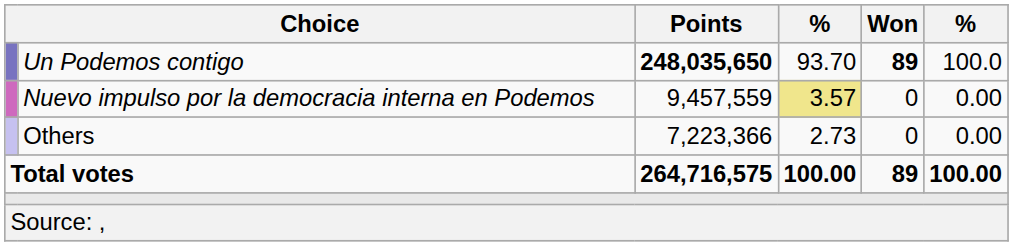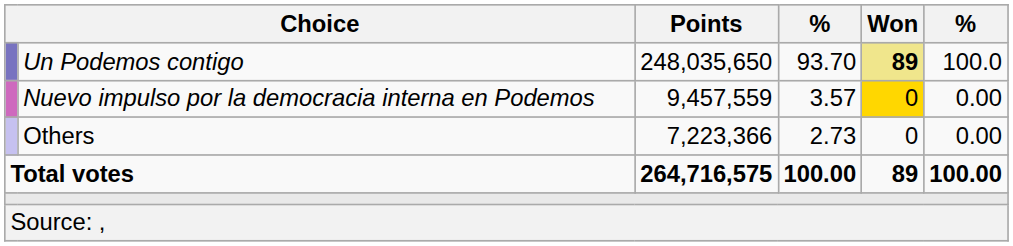(706, 62) bold -> (706, 62) normal
(905, 62) no background -> (905, 62) khaki background
(833, 99) khaki background -> (833, 99) no background
(912, 99) no background -> (912, 99) gold background
